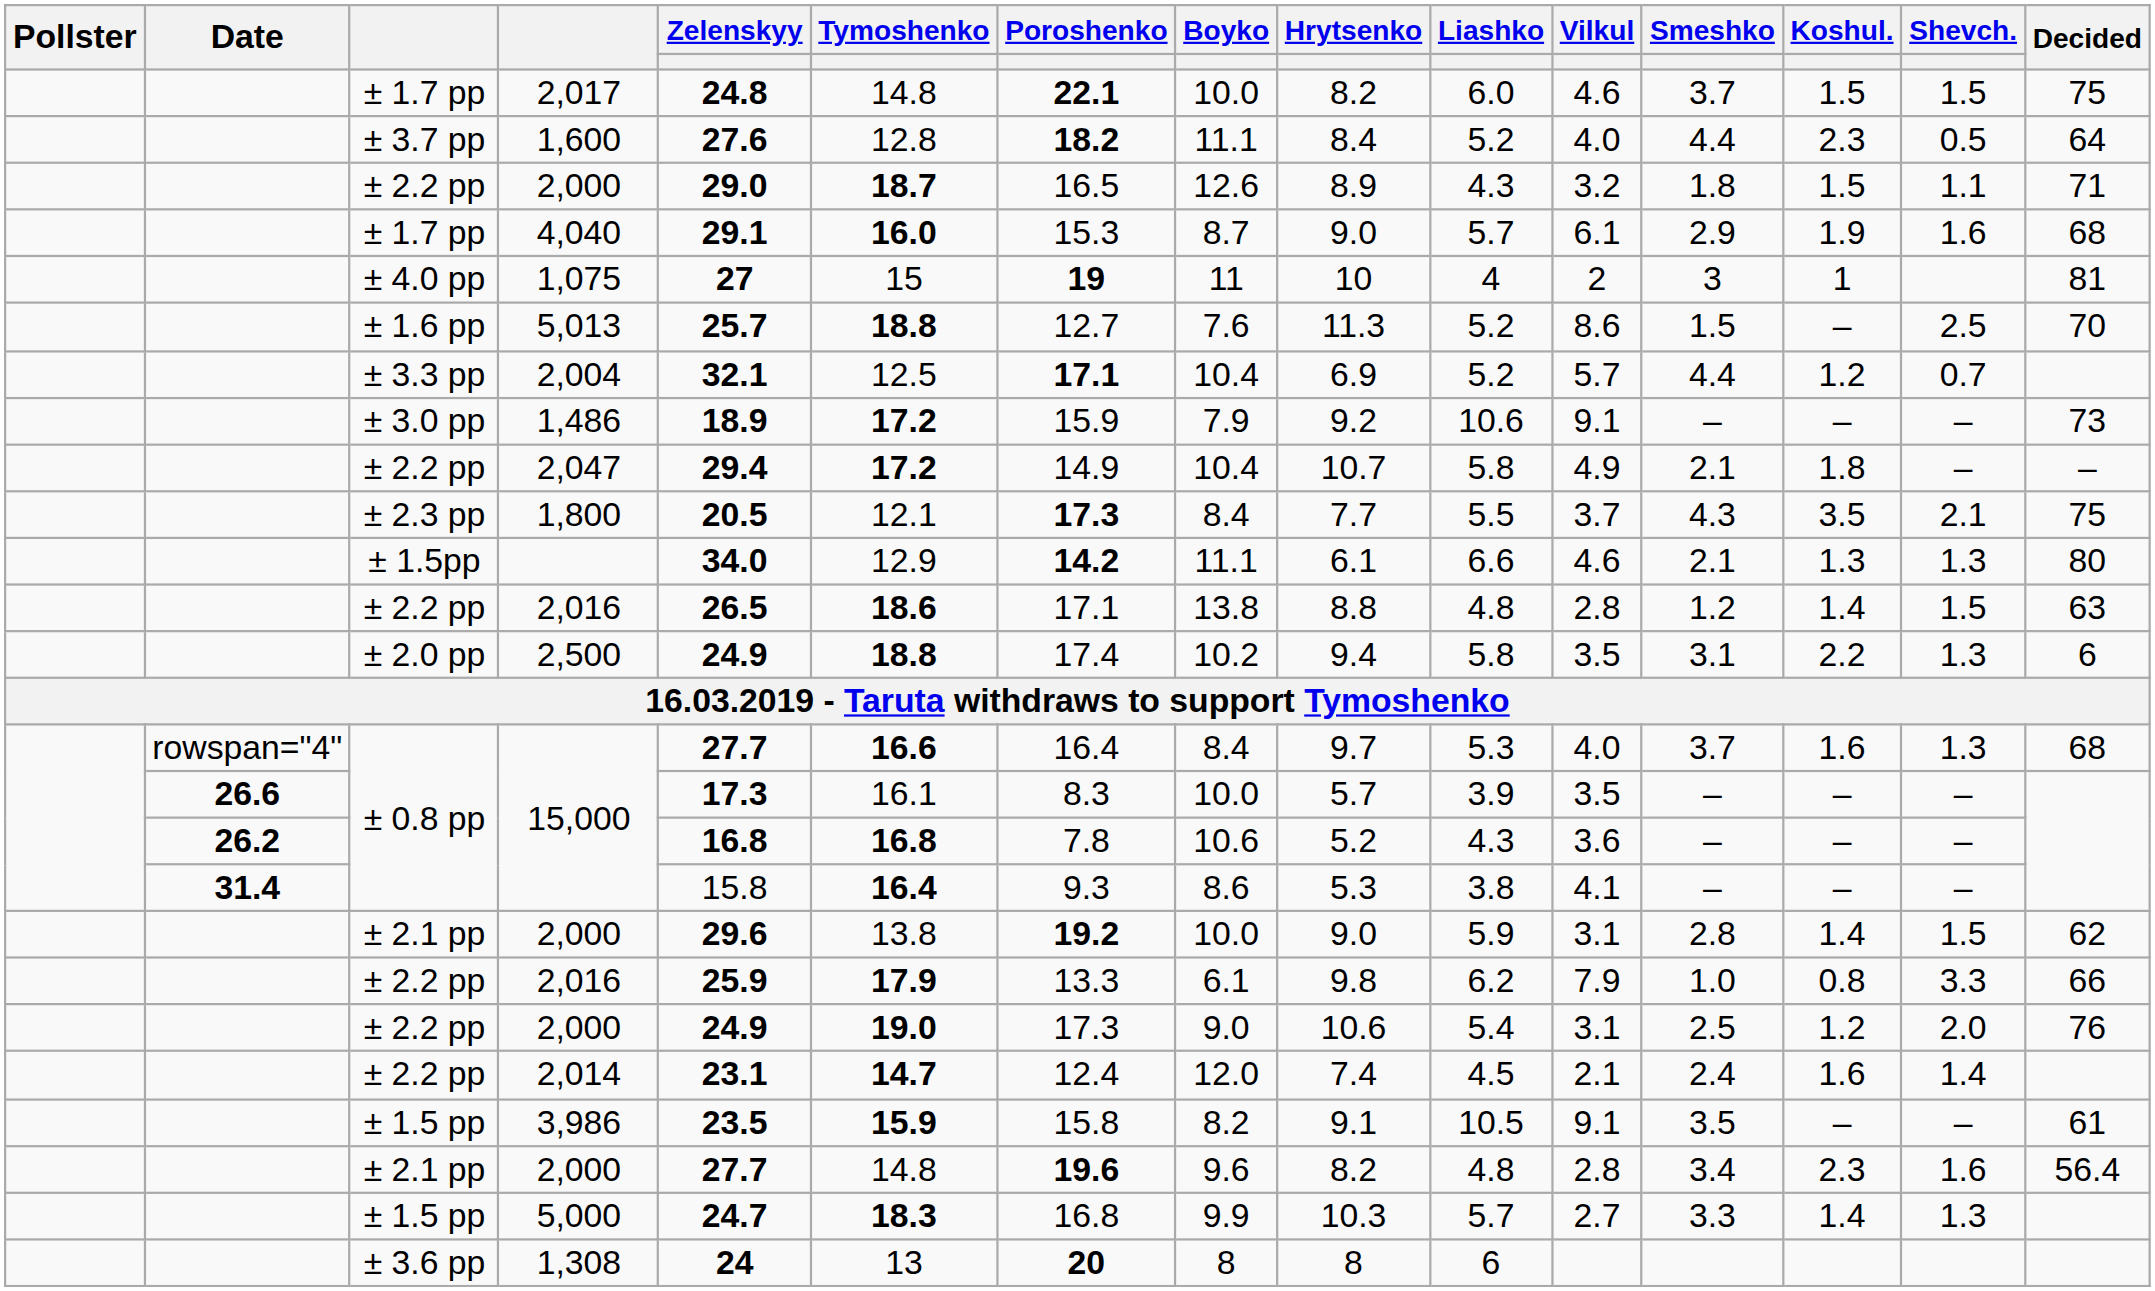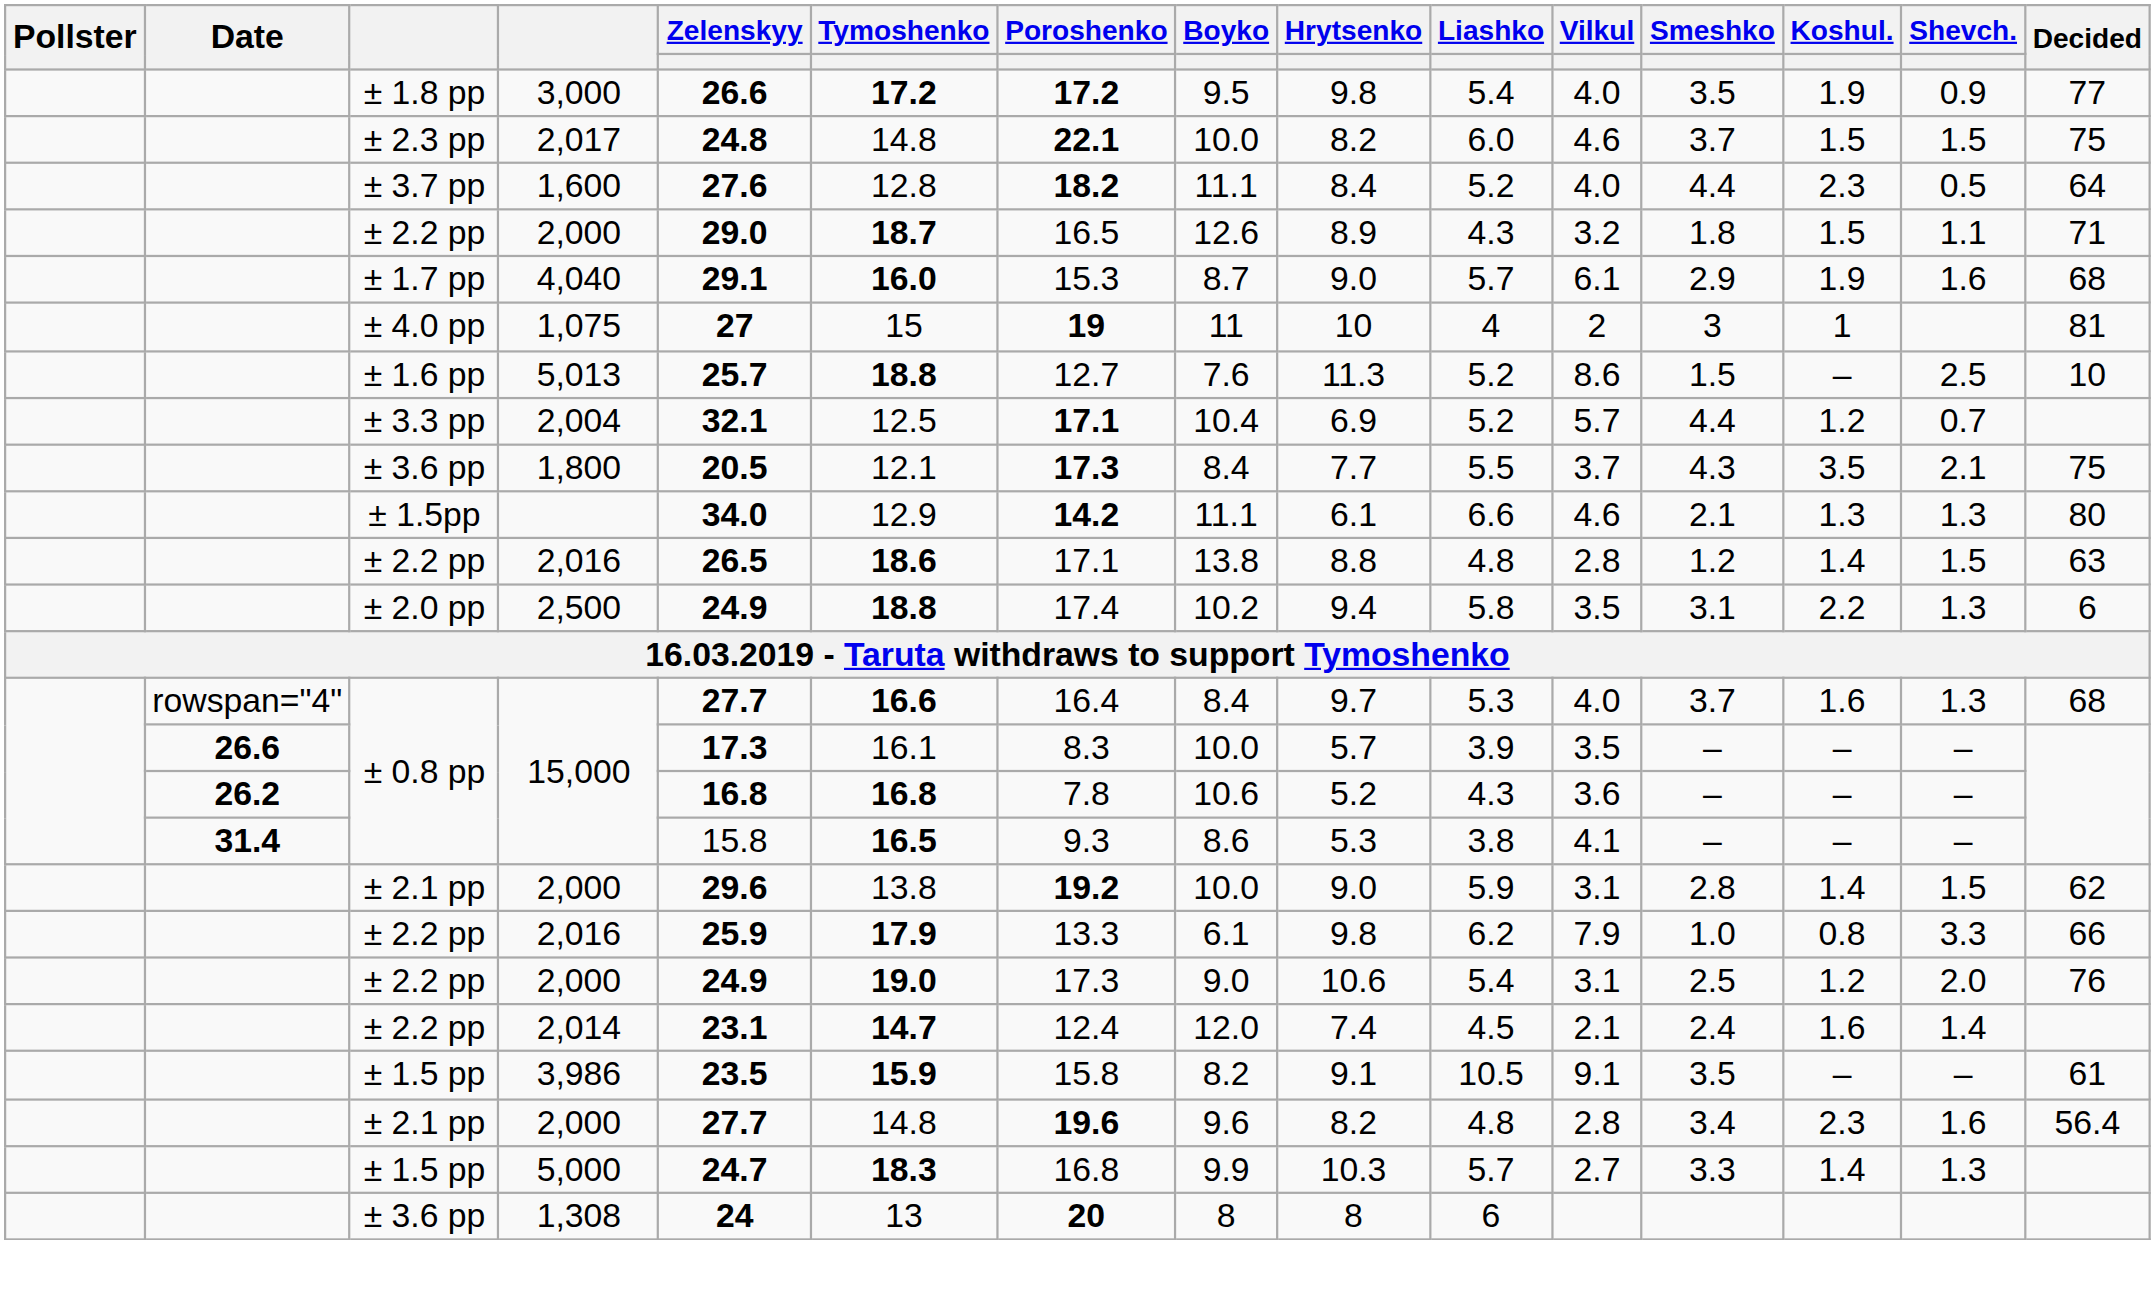+ row: (247, 93)
(424, 92) ± 1.7 pp -> (424, 139) ± 2.3 pp
(2087, 326) 70 -> (2087, 373) 10
- row: (247, 421)
- row: (247, 467)
(424, 513) ± 2.3 pp -> (424, 466) ± 3.6 pp
(904, 887) 16.4 -> (904, 840) 16.5
